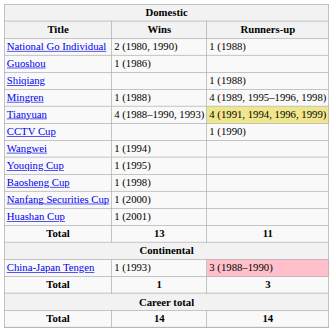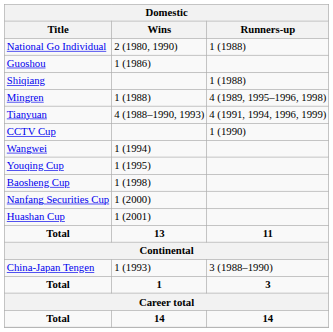(268, 115) khaki background -> (268, 115) no background
(241, 268) pink background -> (241, 268) no background
